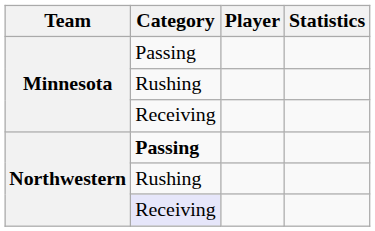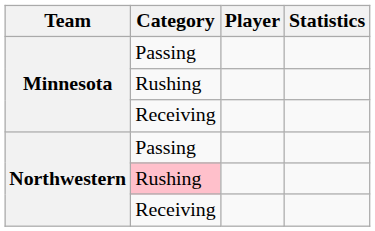(167, 146) bold -> (166, 146) normal
(168, 178) no background -> (168, 178) pink background
(175, 209) lavender background -> (175, 209) no background
